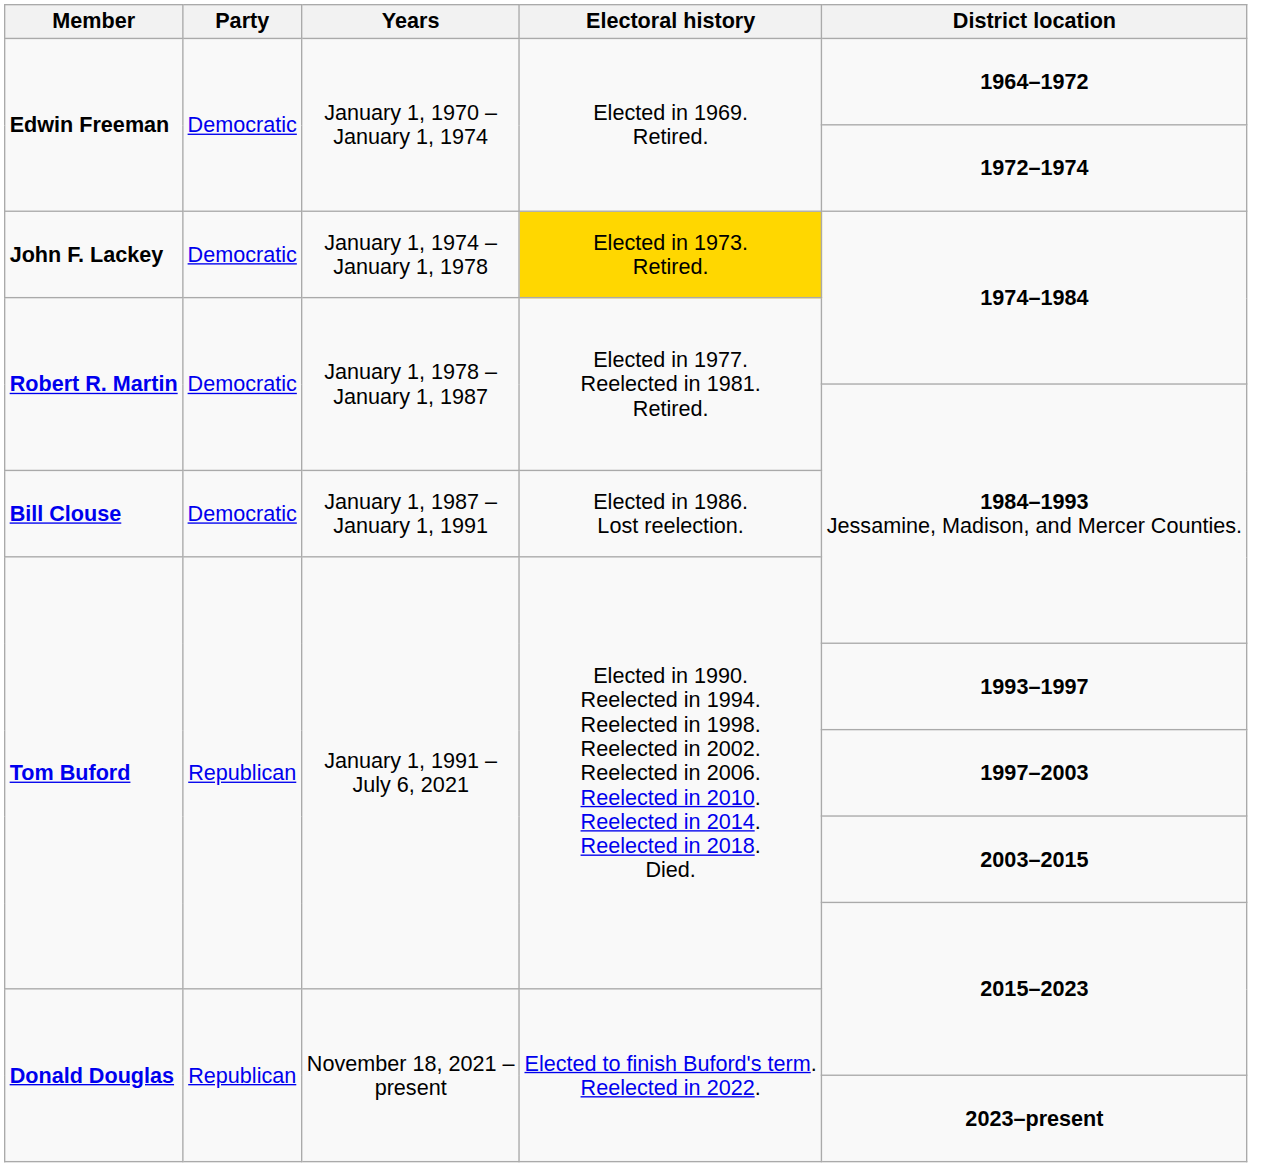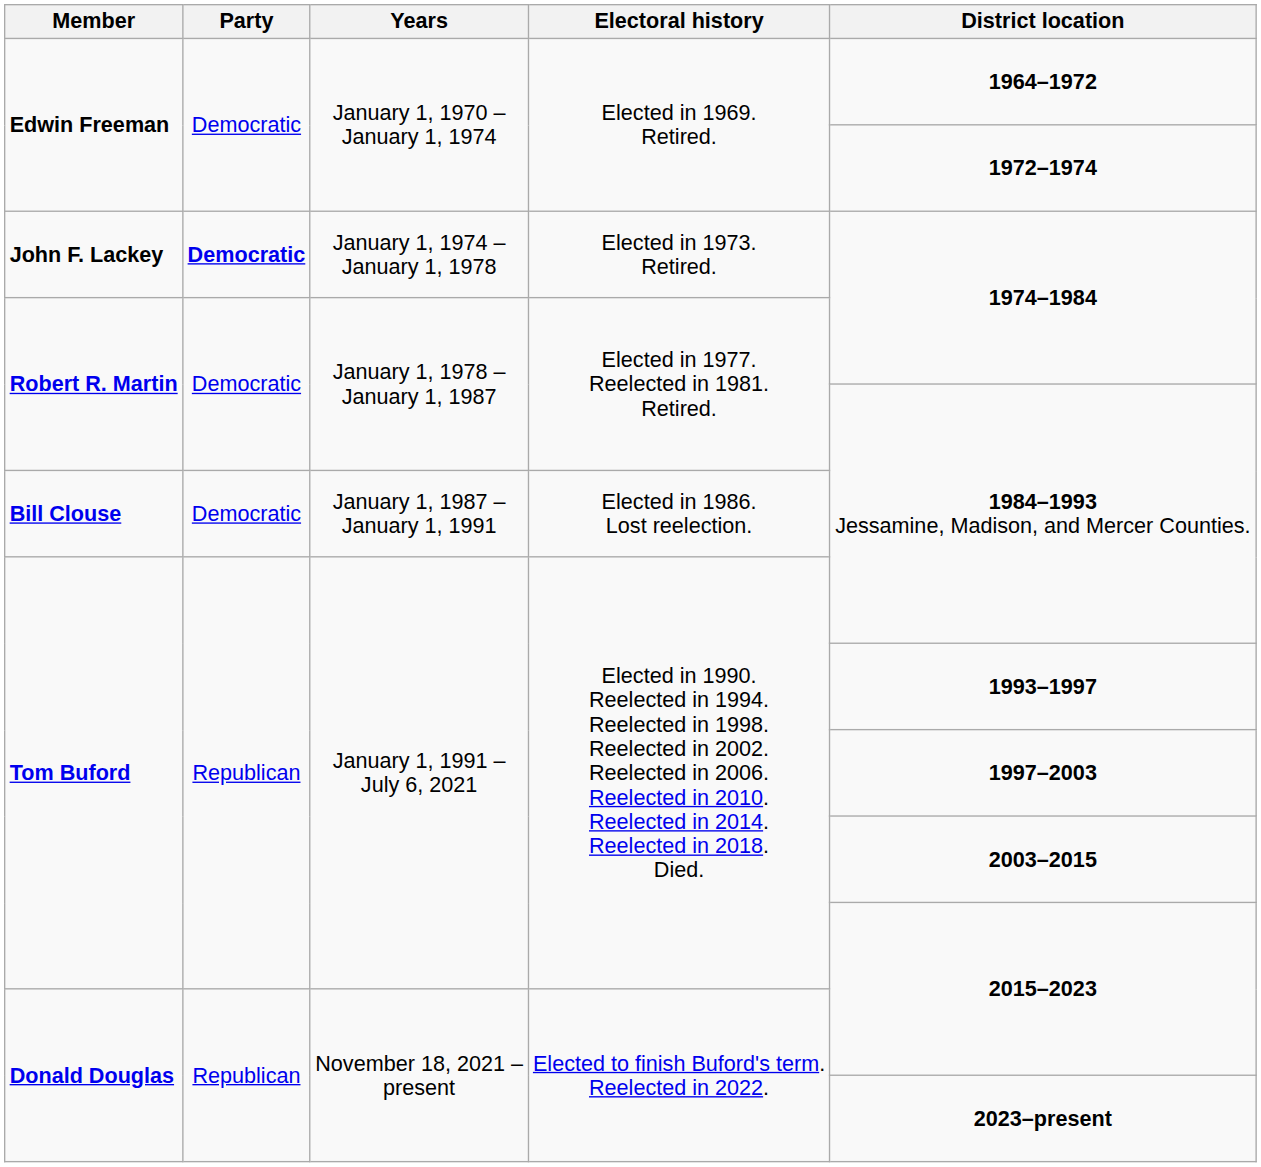(242, 254) normal -> (246, 254) bold
(671, 254) gold background -> (679, 254) no background
